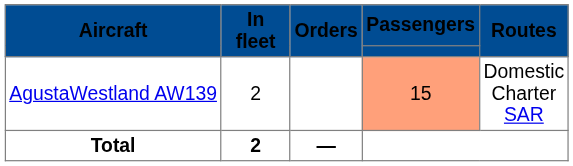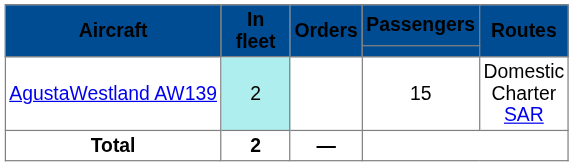(256, 93) no background -> (256, 93) paleturquoise background
(421, 93) lightsalmon background -> (421, 93) no background
